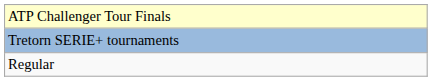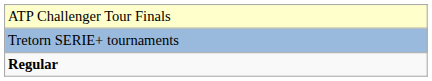(31, 64) normal -> (33, 64) bold
